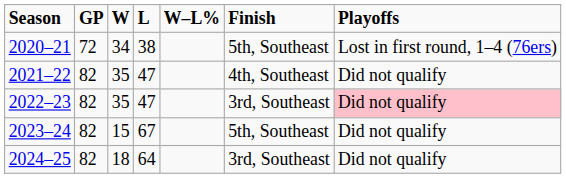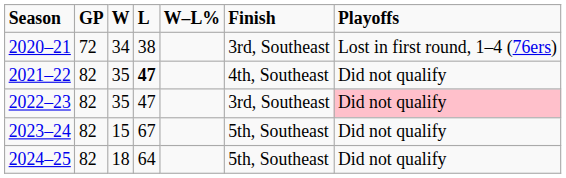(278, 46) 5th, Southeast -> (279, 46) 3rd, Southeast
(147, 74) normal -> (147, 74) bold
(279, 159) 3rd, Southeast -> (278, 159) 5th, Southeast
